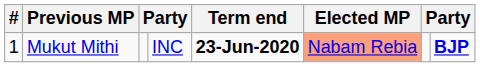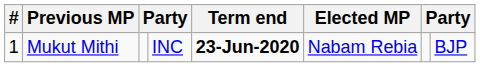(362, 47) lightsalmon background -> (362, 47) no background
(451, 47) bold -> (451, 47) normal
